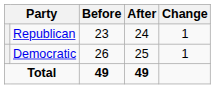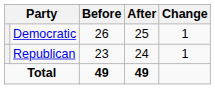rows swapped: (45, 53) <-> (44, 34)
